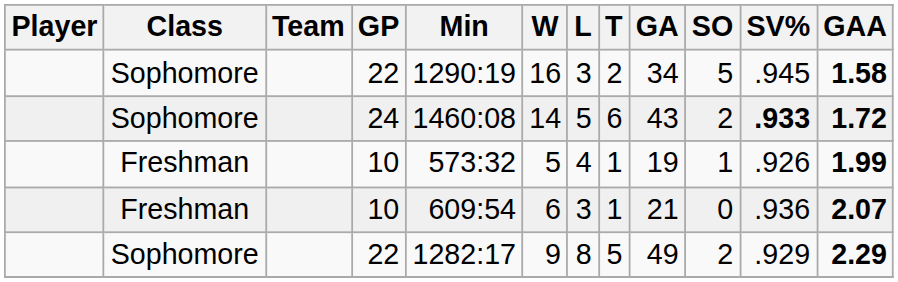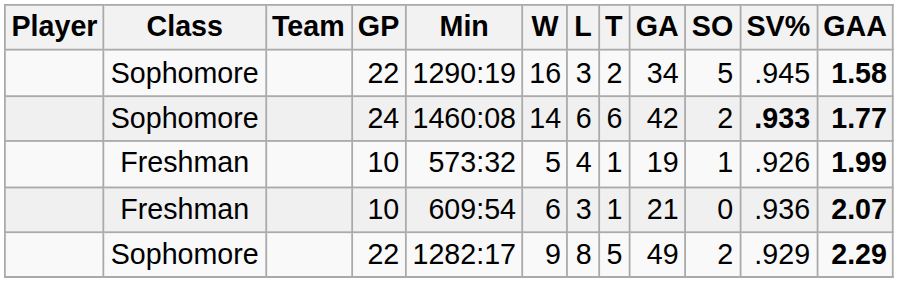(584, 118) 5 -> (584, 118) 6
(663, 118) 43 -> (663, 118) 42
(859, 118) 1.72 -> (859, 118) 1.77
